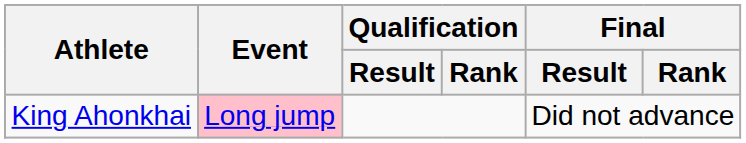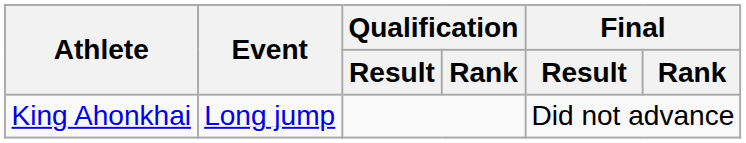(270, 116) pink background -> (270, 116) no background
